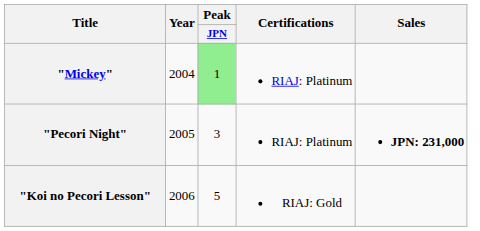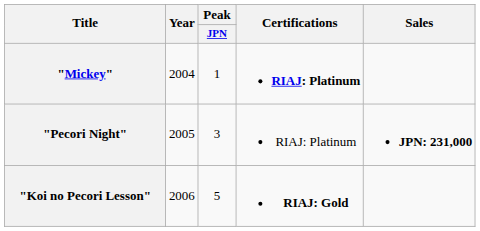(217, 73) lightgreen background -> (217, 73) no background
(296, 81) normal -> (300, 81) bold
(296, 203) normal -> (300, 203) bold
